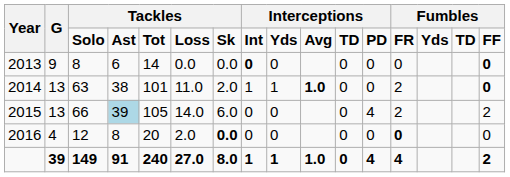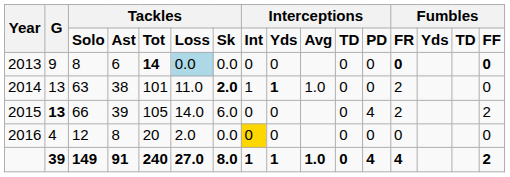(151, 64) normal -> (151, 64) bold
(185, 64) no background -> (185, 64) lightblue background
(249, 64) bold -> (249, 64) normal
(398, 64) normal -> (398, 64) bold
(227, 87) normal -> (227, 87) bold
(274, 87) normal -> (274, 87) bold
(315, 87) bold -> (315, 87) normal
(487, 87) bold -> (487, 87) normal
(57, 111) normal -> (57, 111) bold
(120, 111) lightblue background -> (120, 111) no background
(227, 135) bold -> (227, 135) normal
(249, 135) no background -> (249, 135) gold background
(398, 135) bold -> (398, 135) normal
